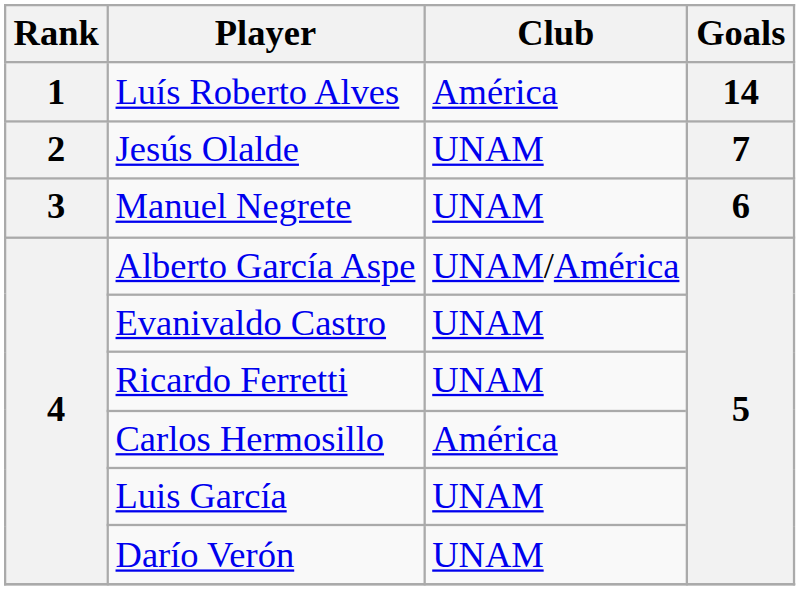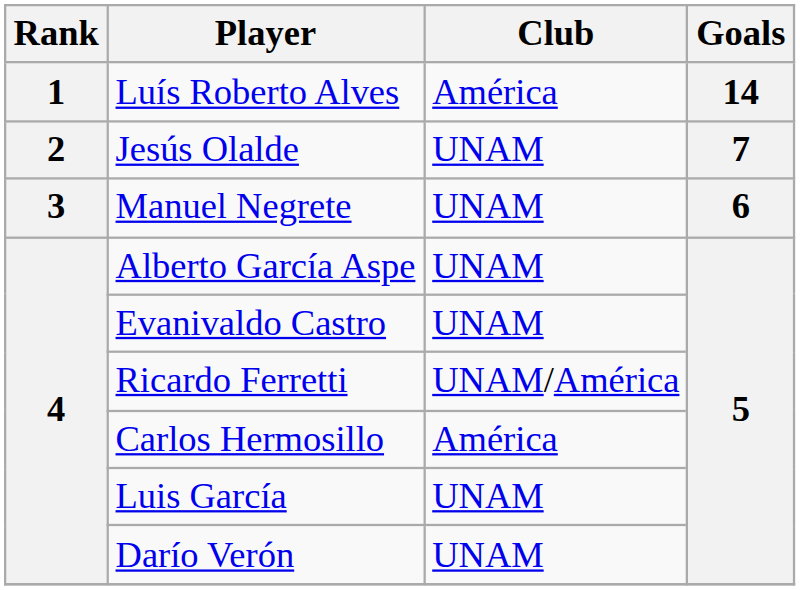(556, 264) UNAM/América -> (488, 264) UNAM
(488, 380) UNAM -> (556, 380) UNAM/América
